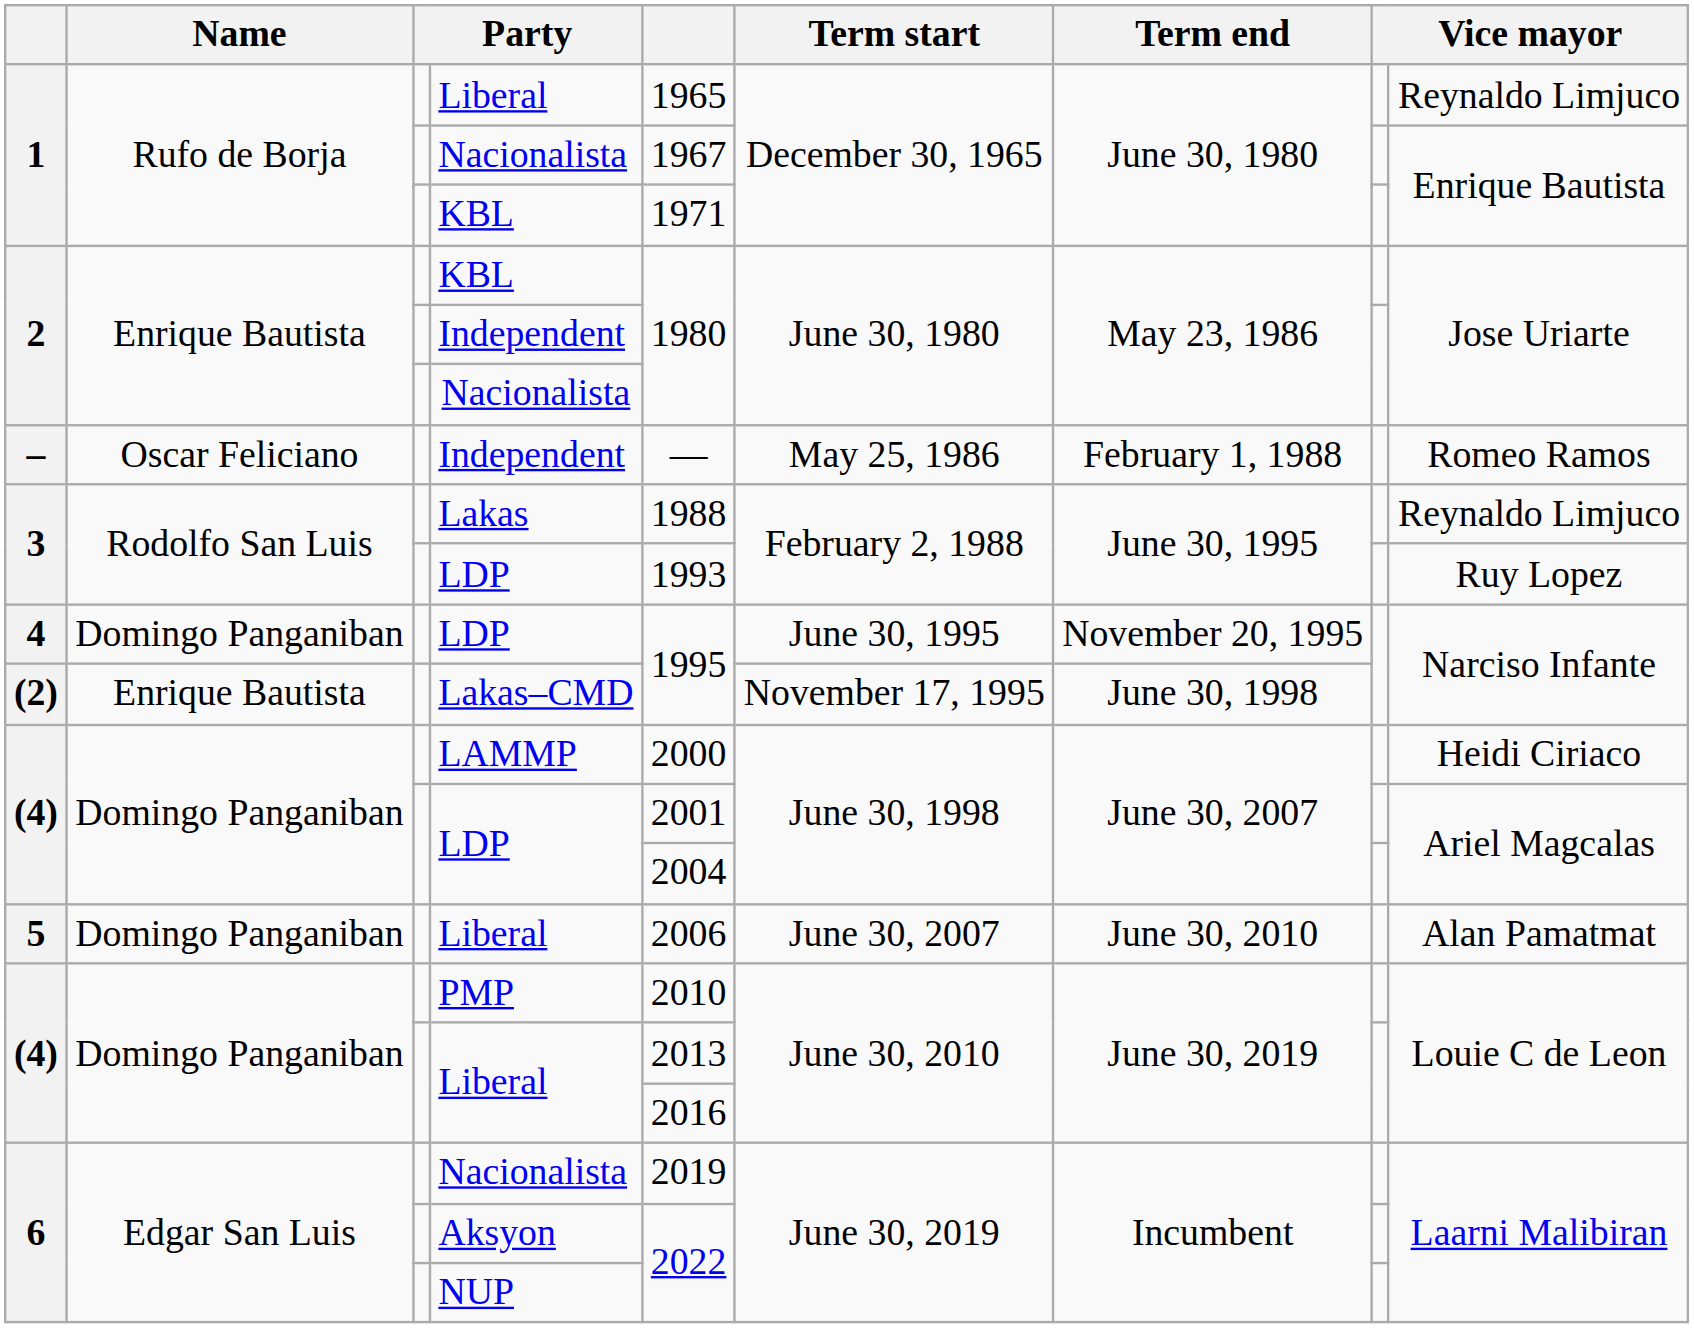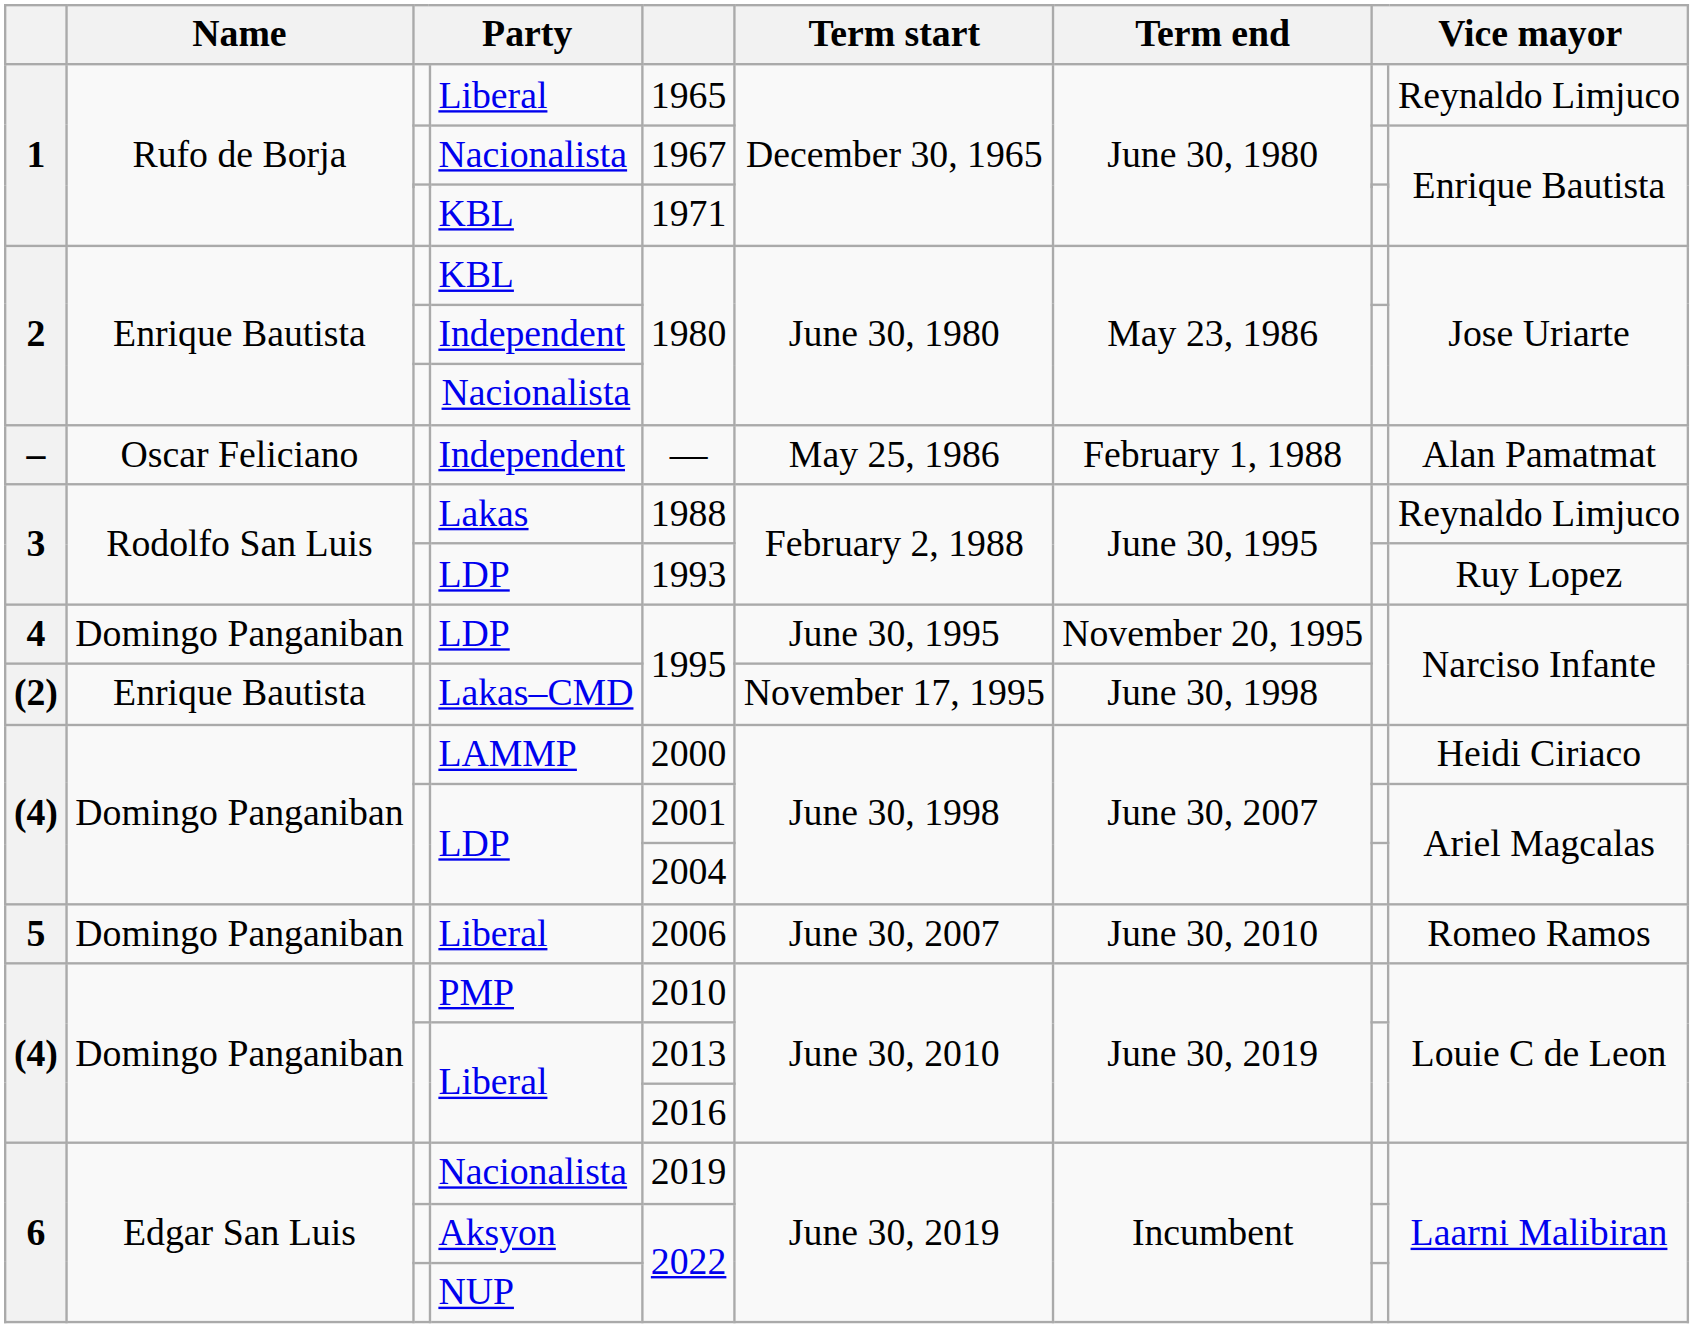(1539, 453) Romeo Ramos -> (1539, 453) Alan Pamatmat
(1539, 932) Alan Pamatmat -> (1539, 932) Romeo Ramos
